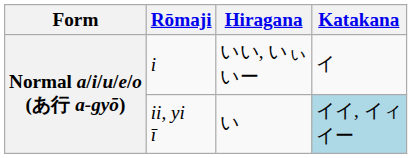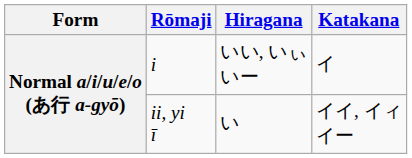(359, 123) lightblue background -> (359, 123) no background
